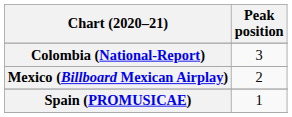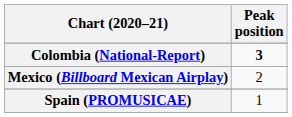(259, 54) normal -> (259, 54) bold
